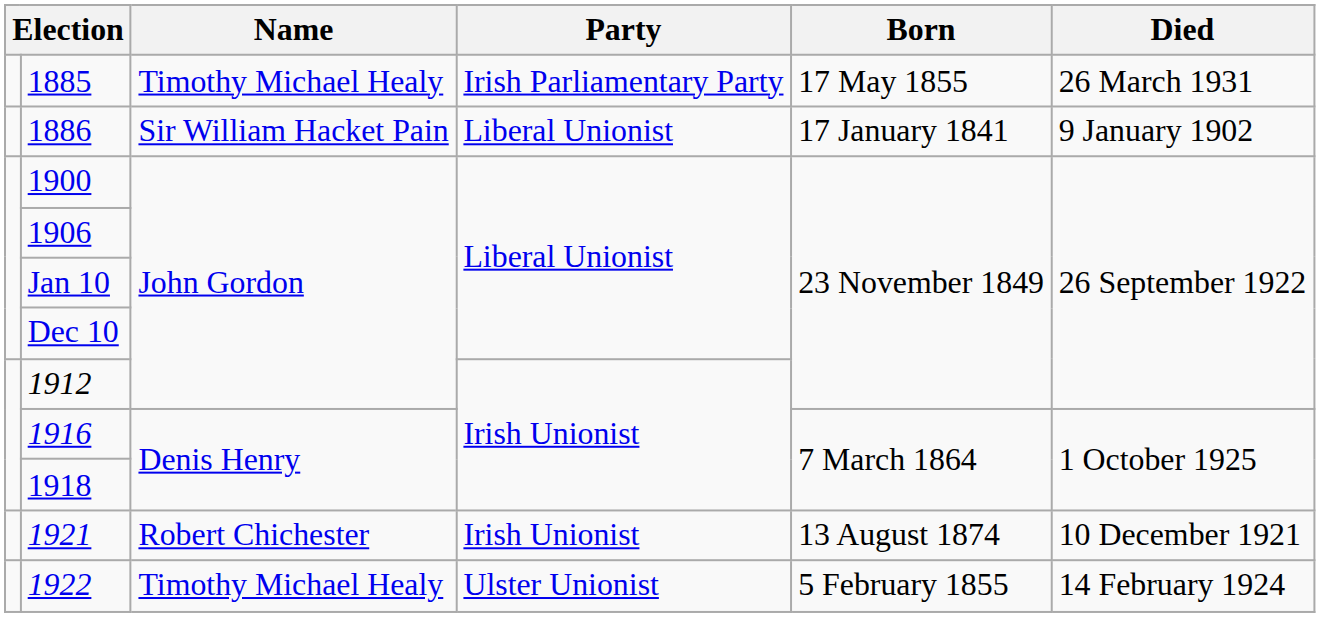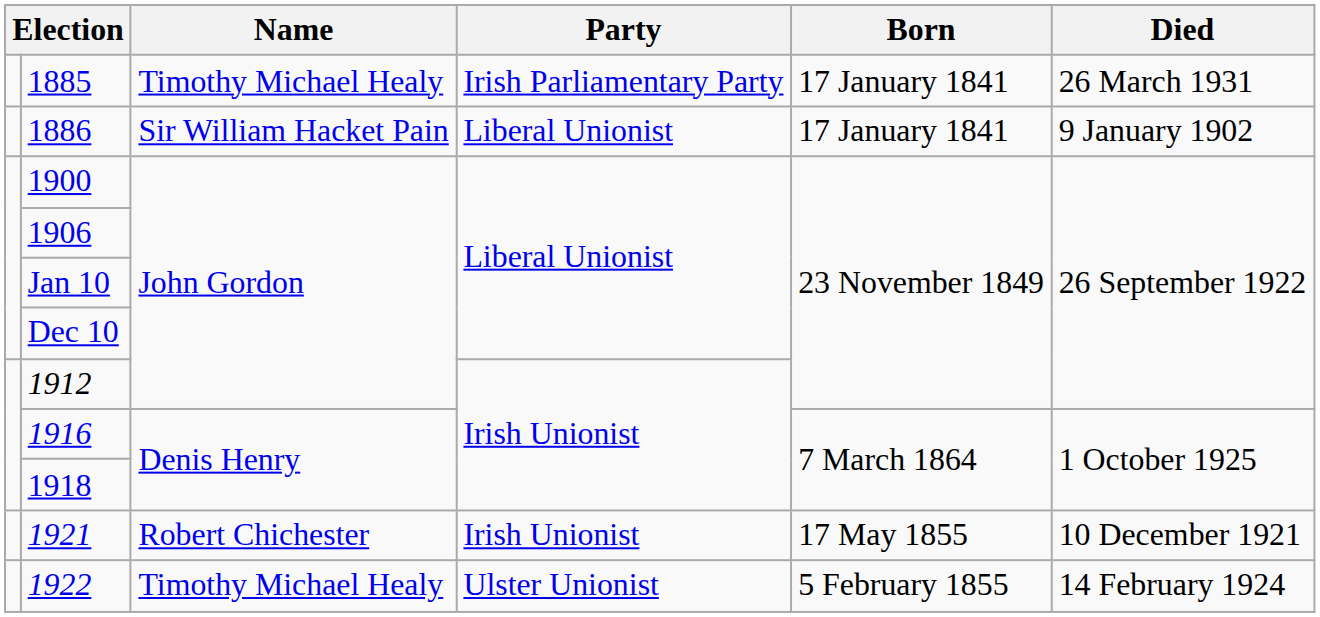(883, 80) 17 May 1855 -> (903, 80) 17 January 1841
(899, 534) 13 August 1874 -> (883, 534) 17 May 1855
